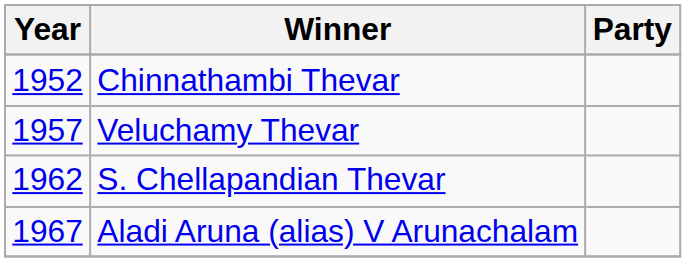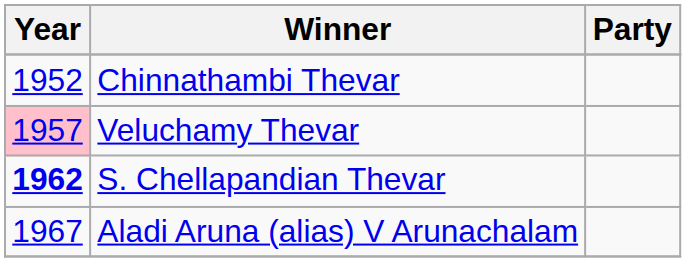(48, 130) no background -> (48, 130) pink background
(48, 180) normal -> (48, 180) bold
